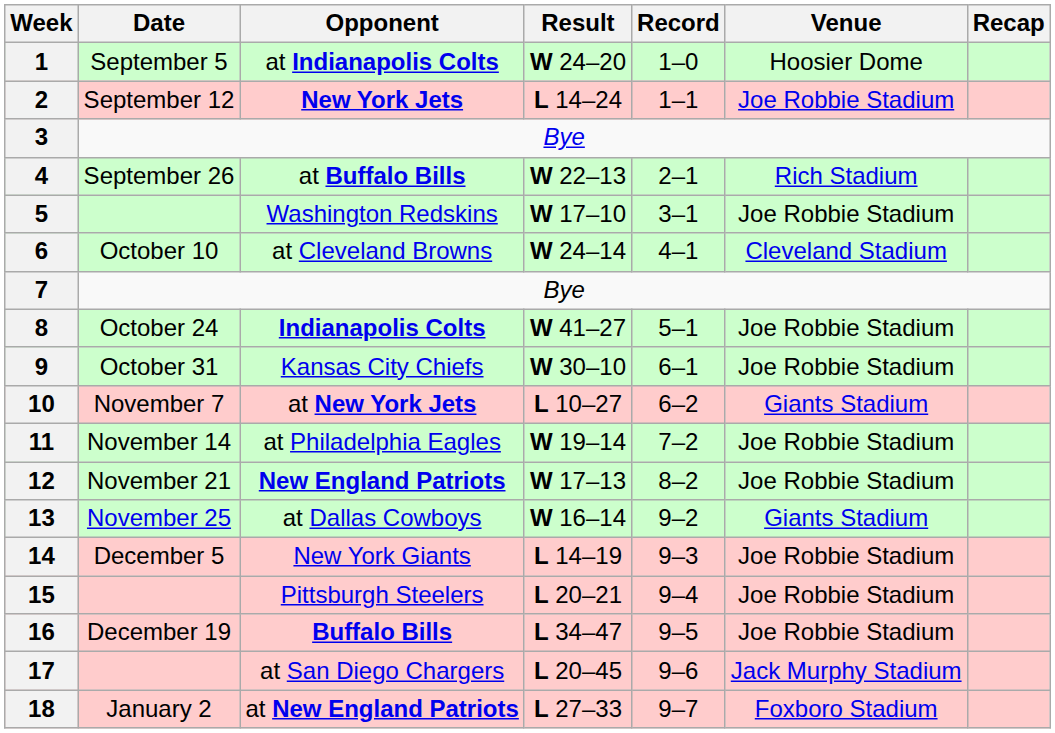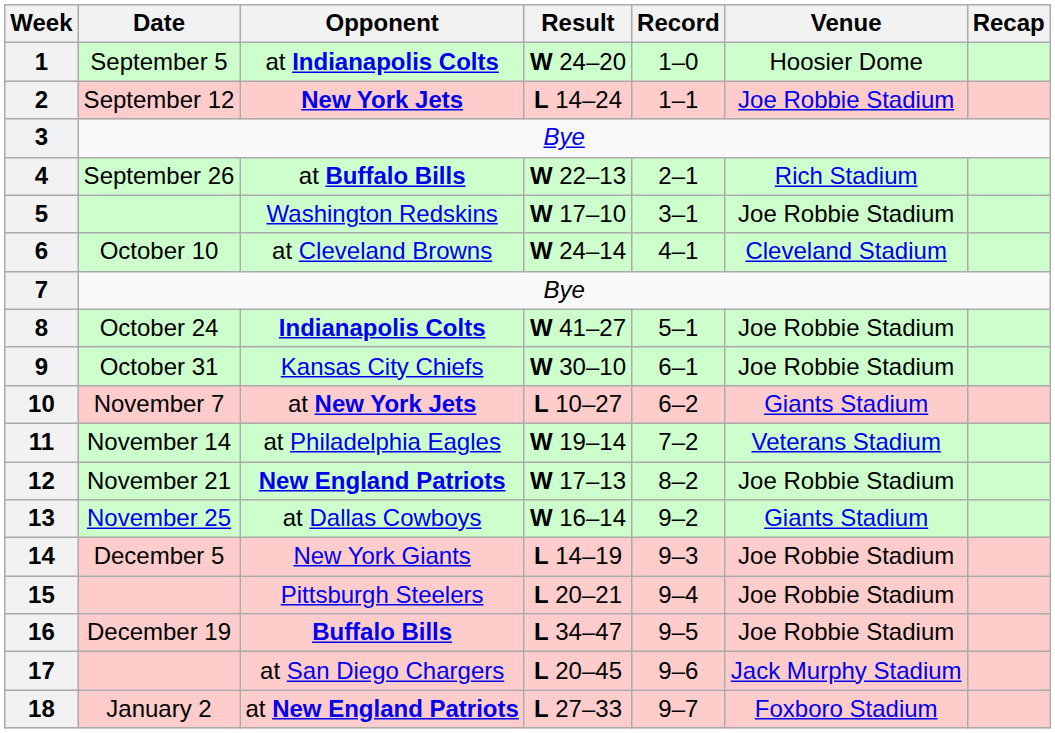(846, 442) Joe Robbie Stadium -> (846, 442) Veterans Stadium
